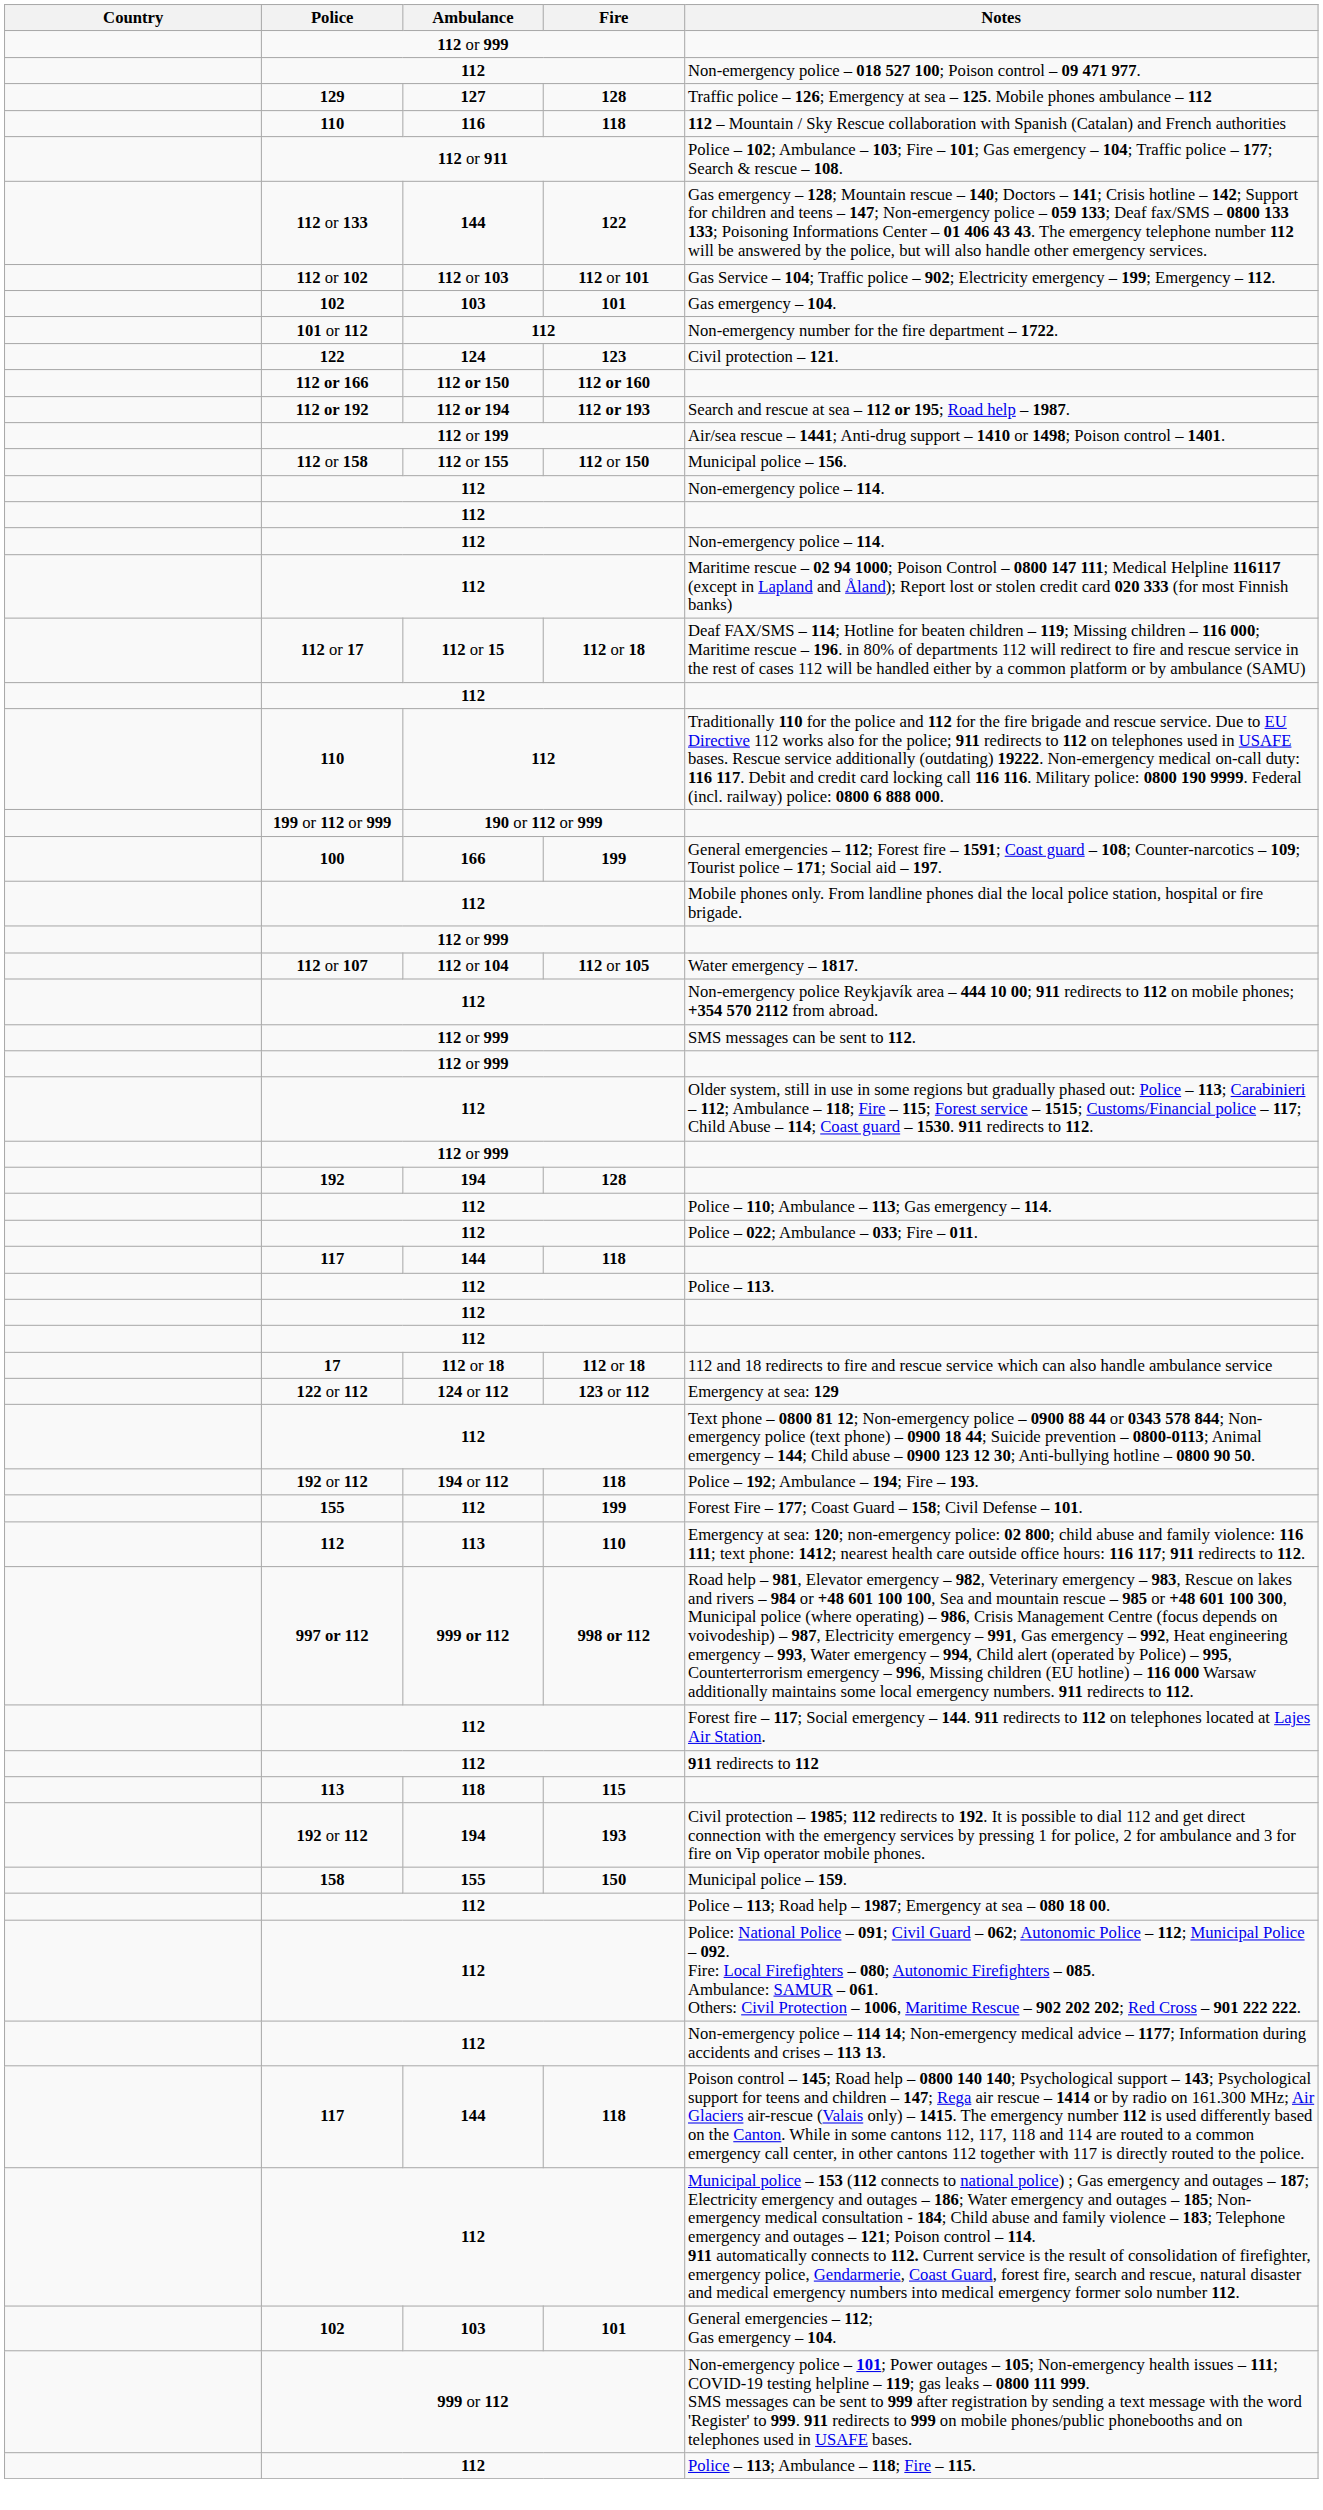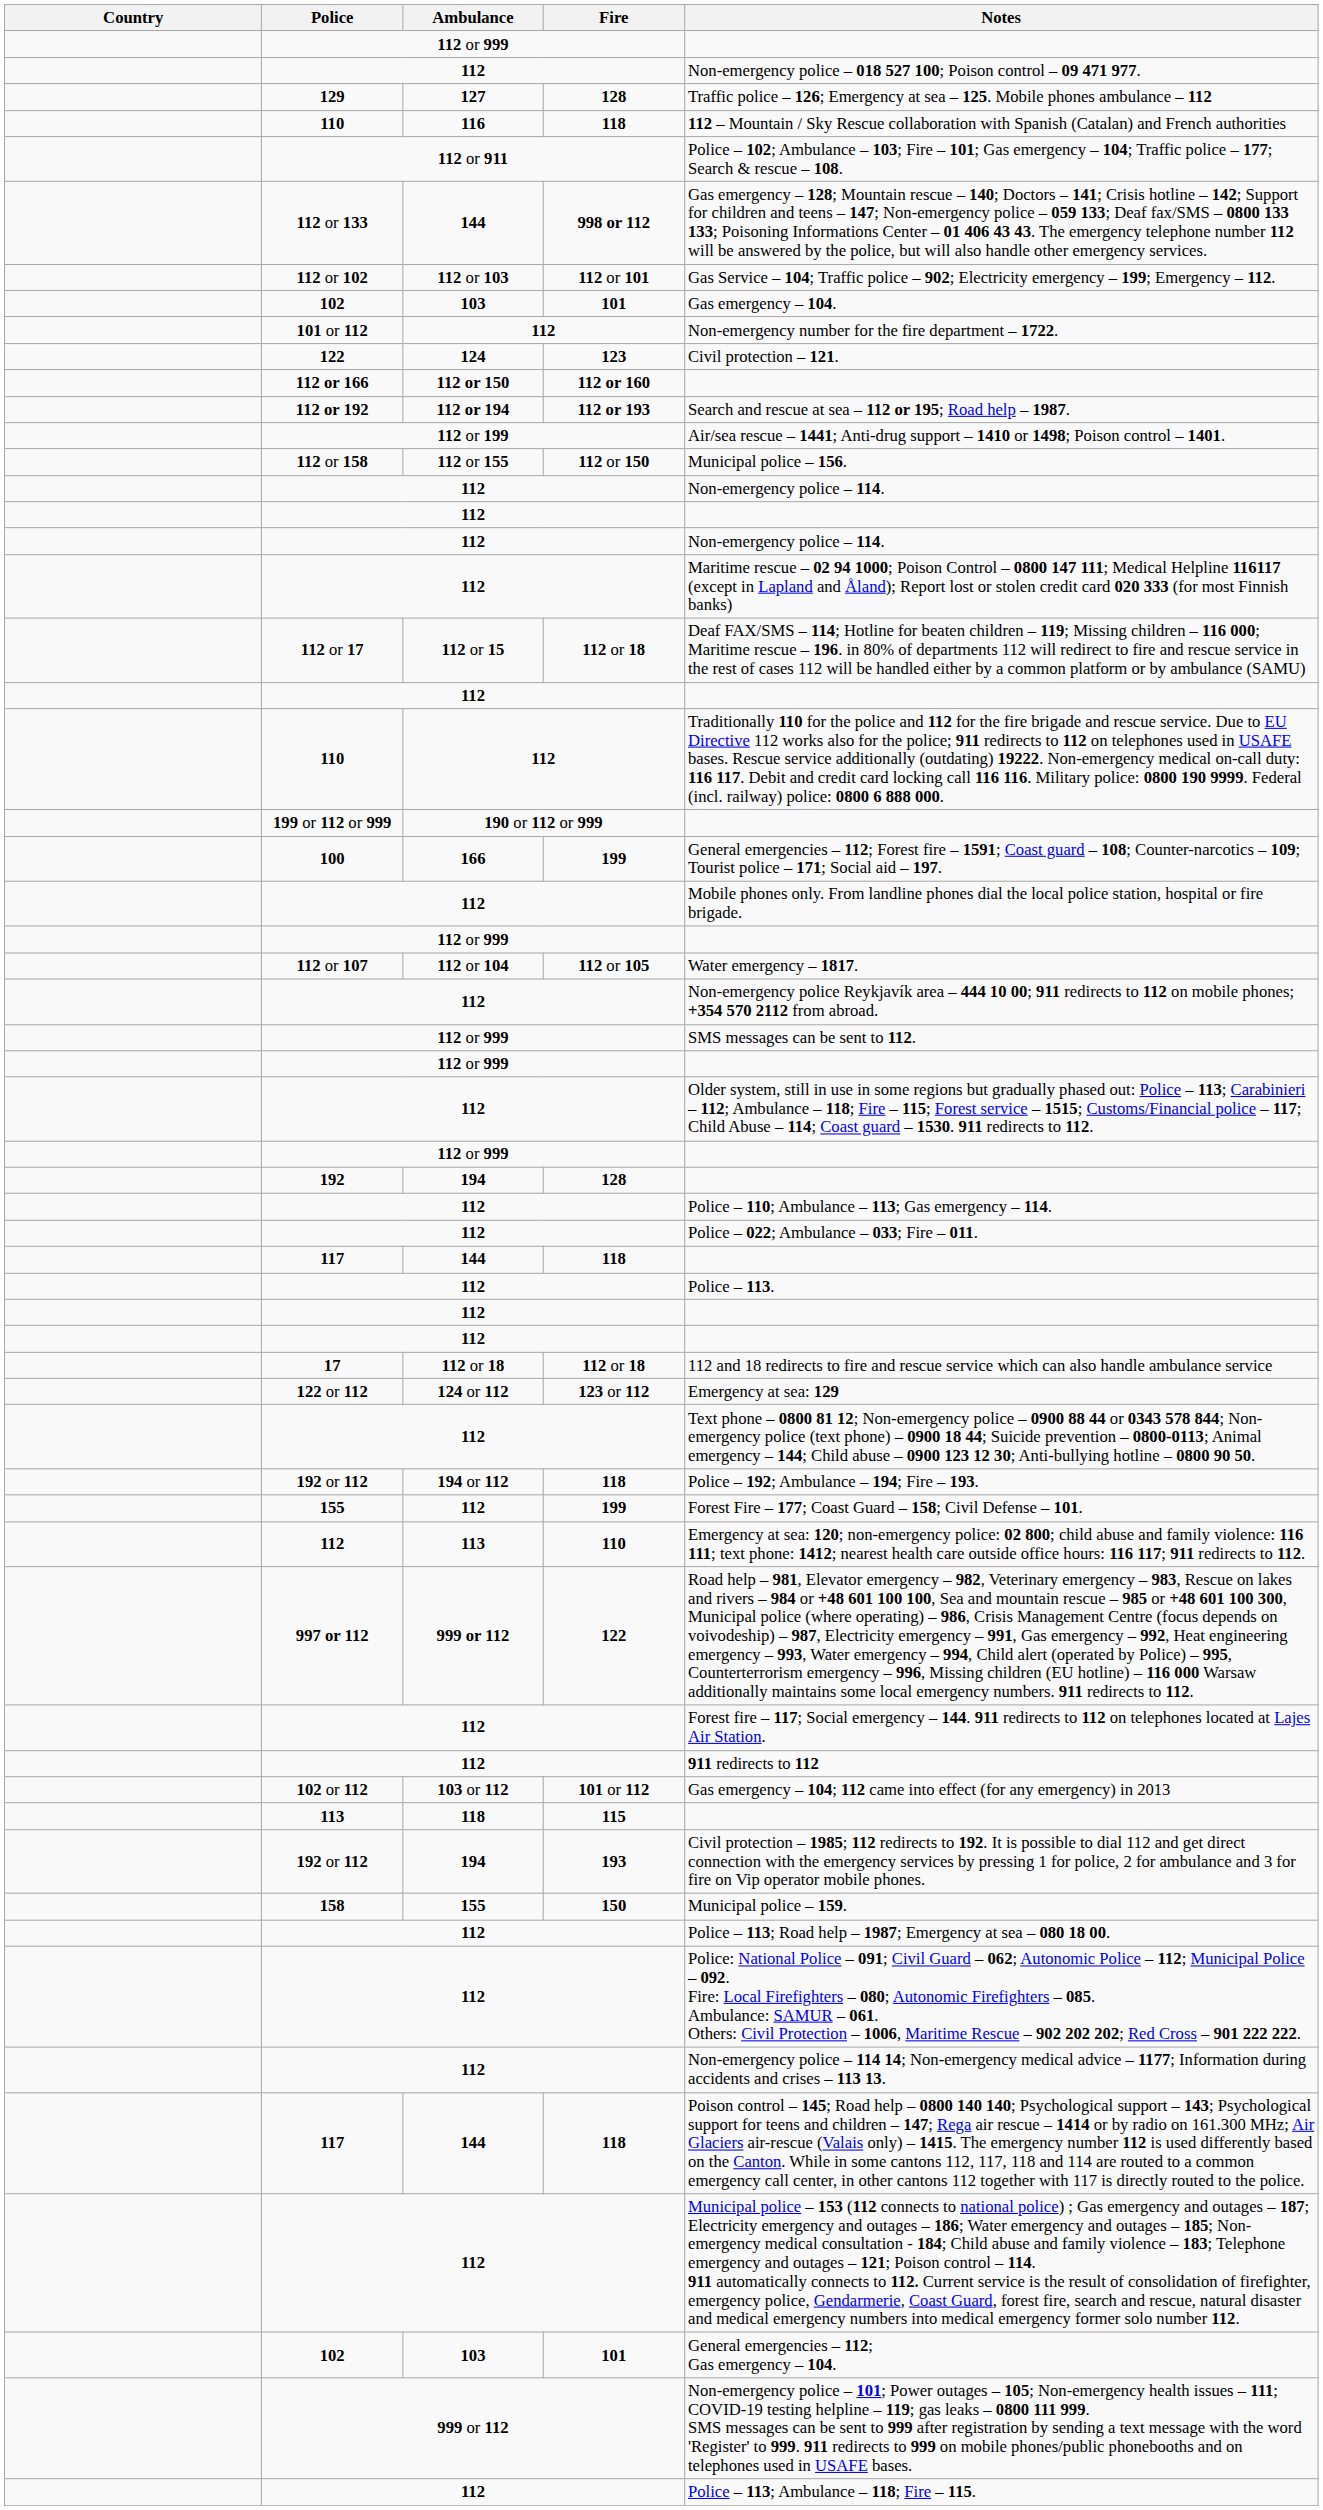(614, 222) 122 -> (614, 222) 998 or 112
(614, 1635) 998 or 112 -> (614, 1635) 122
+ row: (332, 1789)
